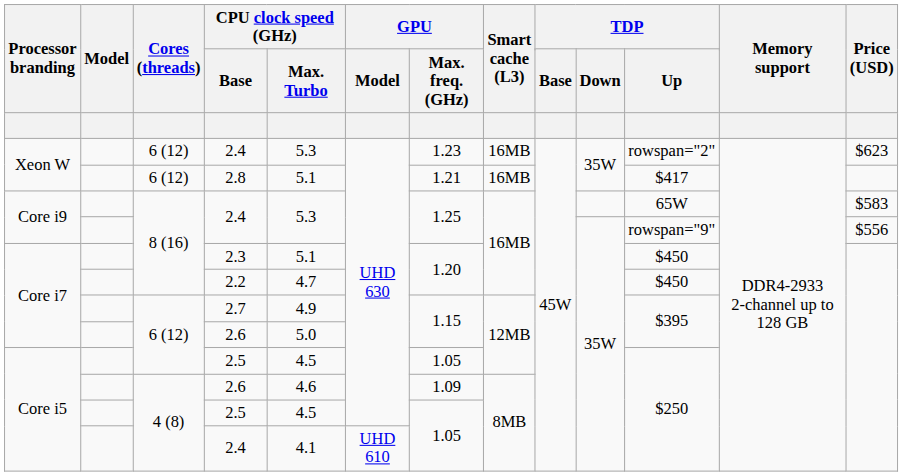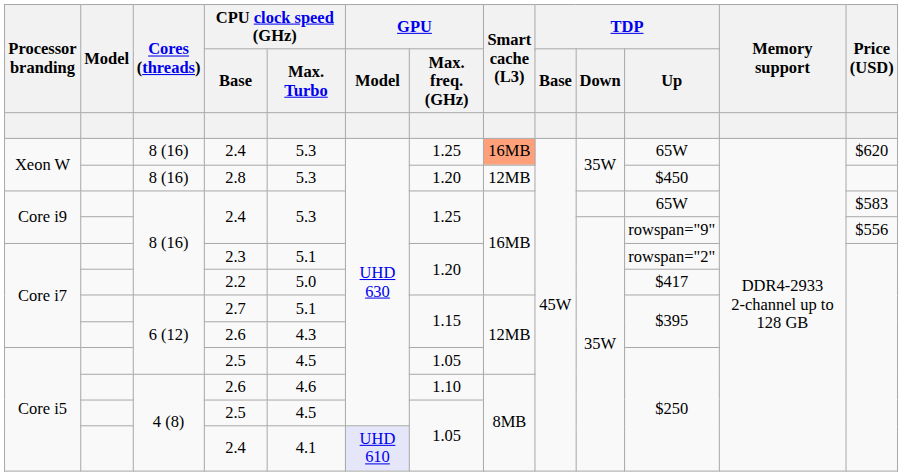(169, 151) 6 (12) -> (169, 151) 8 (16)
(447, 151) 1.23 -> (447, 151) 1.25
(509, 151) no background -> (509, 151) lightsalmon background
(672, 151) rowspan="2" -> (672, 151) 65W
(872, 151) $623 -> (872, 151) $620
(169, 177) 6 (12) -> (169, 177) 8 (16)
(306, 177) 5.1 -> (306, 177) 5.3
(447, 177) 1.21 -> (447, 177) 1.20
(509, 177) 16MB -> (509, 177) 12MB
(672, 177) $417 -> (672, 177) $450
(672, 256) $450 -> (672, 256) rowspan="2"
(306, 282) 4.7 -> (306, 282) 5.0
(672, 282) $450 -> (672, 282) $417
(306, 308) 4.9 -> (306, 308) 5.1
(306, 334) 5.0 -> (306, 334) 4.3
(447, 386) 1.09 -> (447, 386) 1.10
(377, 448) no background -> (377, 448) lavender background
